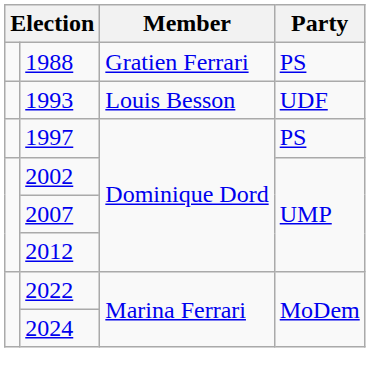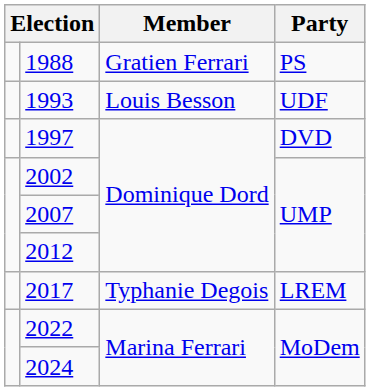(293, 137) PS -> (306, 137) DVD
+ row: (49, 289)
